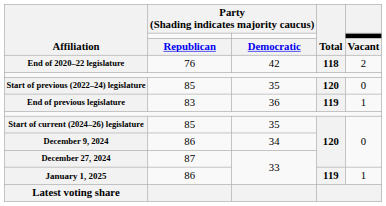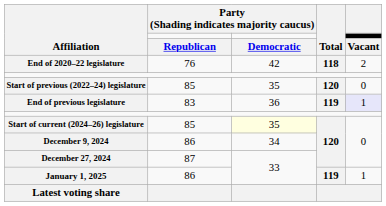(363, 102) no background -> (363, 102) lavender background
(274, 124) no background -> (274, 124) lightyellow background
